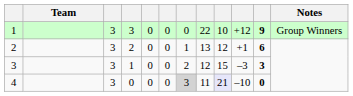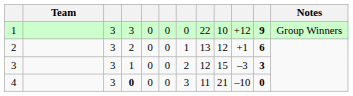(131, 82) normal -> (131, 82) bold
(186, 82) lightgrey background -> (186, 82) no background
(222, 82) lavender background -> (222, 82) no background
